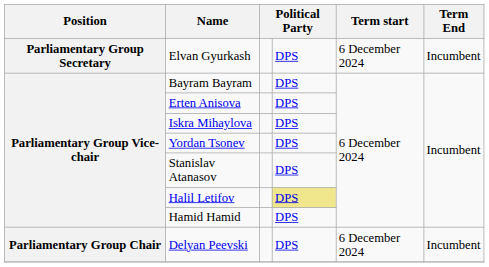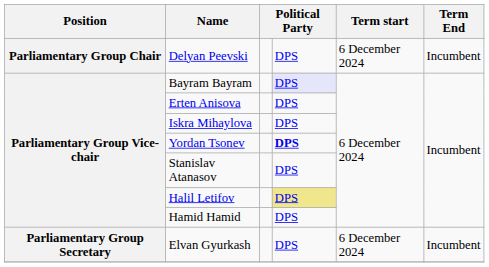rows swapped: (208, 244) <-> (210, 55)
(287, 83) no background -> (286, 83) lavender background
(287, 143) normal -> (287, 143) bold
